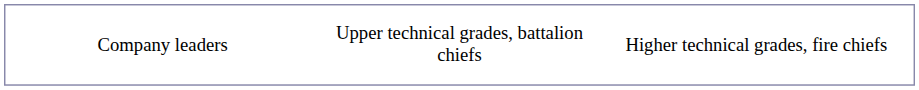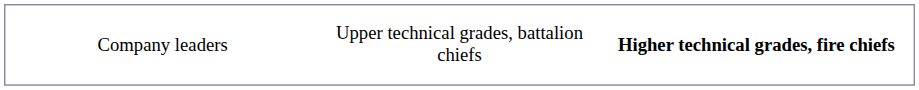(756, 44) normal -> (756, 44) bold
